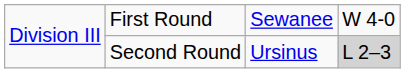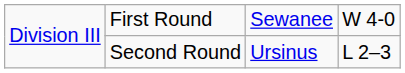(367, 51) lightgrey background -> (367, 51) no background
